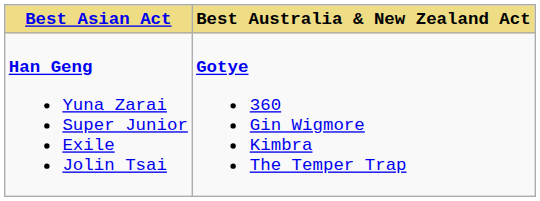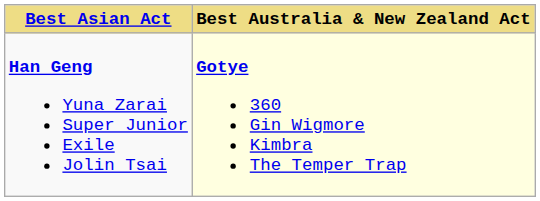(363, 116) no background -> (363, 116) lightyellow background
